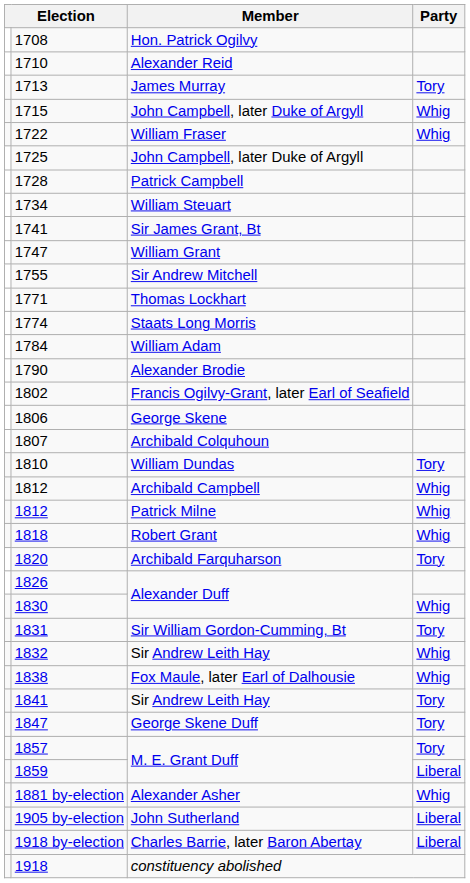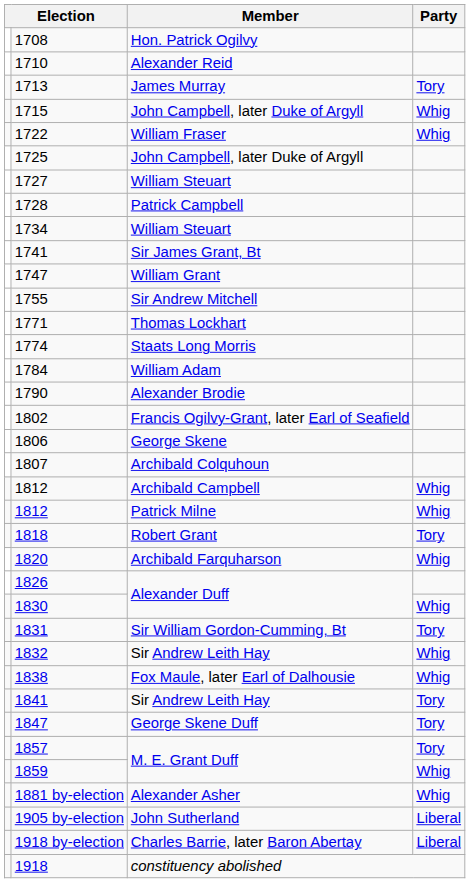+ row: (31, 181)
- row: (31, 464)
(433, 535) Whig -> (430, 535) Tory
(430, 559) Tory -> (433, 559) Whig
(439, 771) Liberal -> (433, 771) Whig
